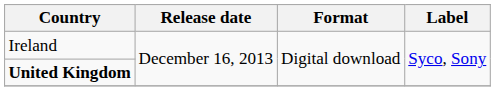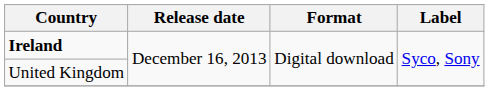(33, 45) normal -> (35, 45) bold
(70, 72) bold -> (66, 72) normal
